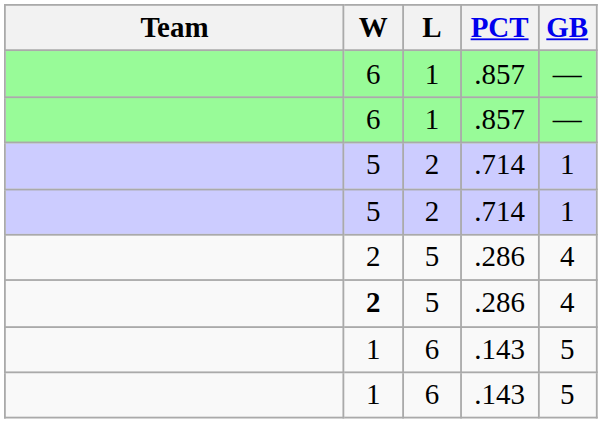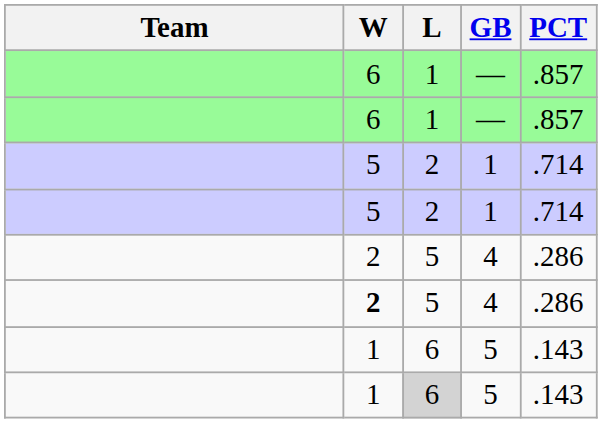columns swapped: (500, 27) <-> (567, 27)
(432, 394) no background -> (432, 394) lightgrey background
